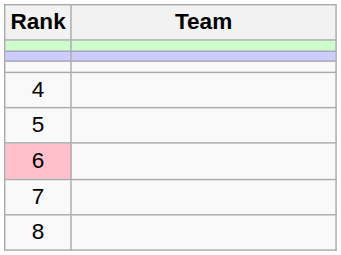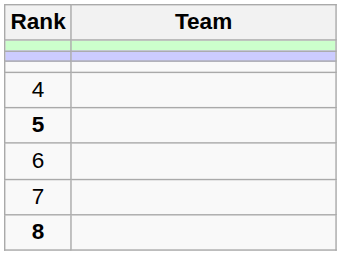(38, 125) normal -> (38, 125) bold
(38, 160) pink background -> (38, 160) no background
(38, 232) normal -> (38, 232) bold
